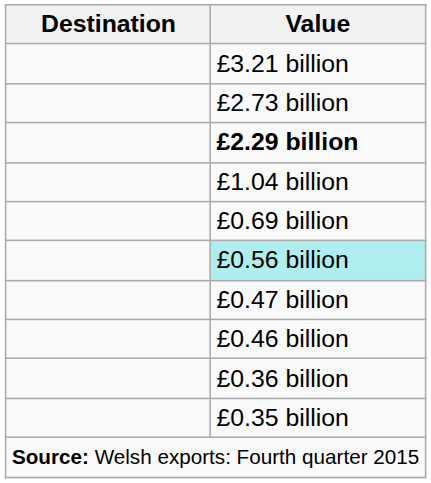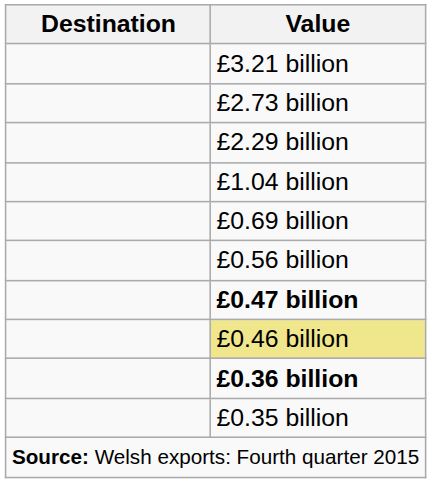(287, 142) bold -> (283, 142) normal
(283, 260) paleturquoise background -> (283, 260) no background
(283, 299) normal -> (287, 299) bold
(283, 338) no background -> (283, 338) khaki background
(283, 378) normal -> (287, 378) bold
